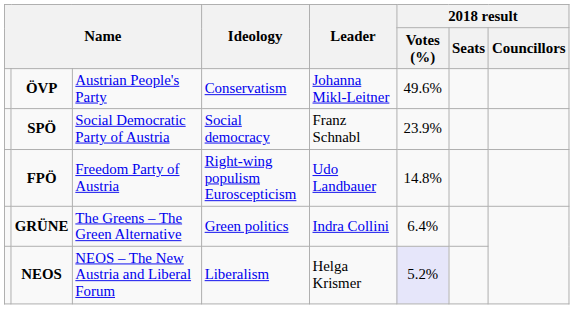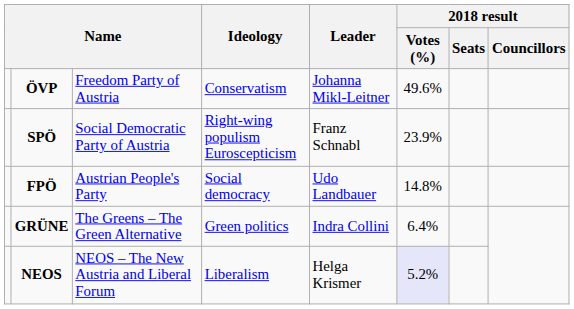(127, 88) Austrian People's Party -> (127, 88) Freedom Party of Austria
(237, 128) Social democracy -> (251, 137) Right-wing populism Euroscepticism
(127, 177) Freedom Party of Austria -> (127, 186) Austrian People's Party
(251, 177) Right-wing populism Euroscepticism -> (237, 186) Social democracy
